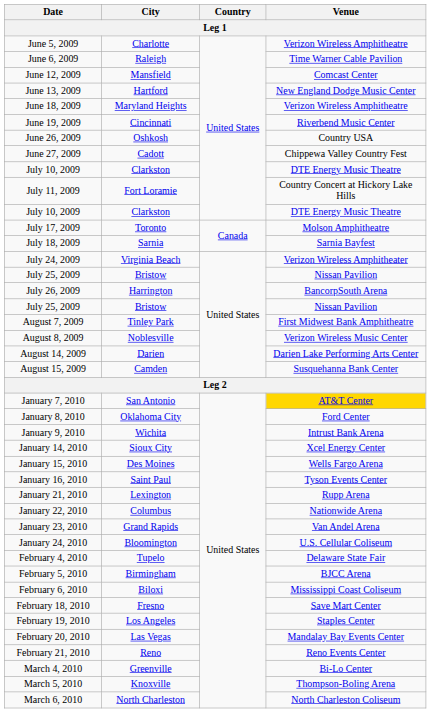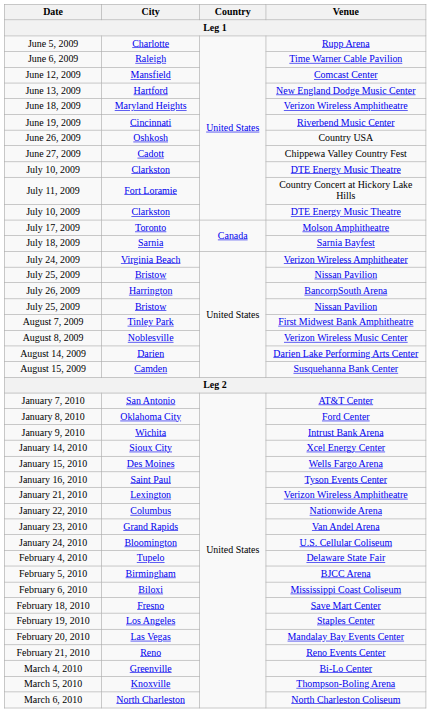(346, 43) Verizon Wireless Amphitheatre -> (346, 43) Rupp Arena
(346, 401) gold background -> (346, 401) no background
(346, 495) Rupp Arena -> (346, 495) Verizon Wireless Amphitheatre
